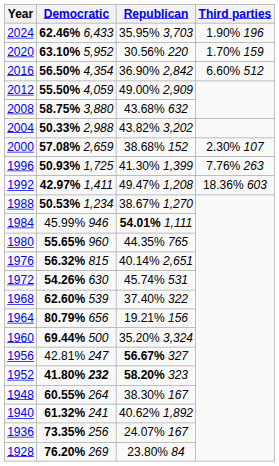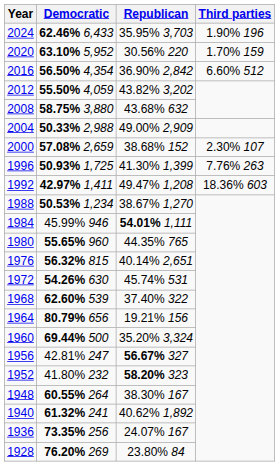(156, 90) 49.00% 2,909 -> (156, 90) 43.82% 3,202
(156, 128) 43.82% 3,202 -> (156, 128) 49.00% 2,909
(76, 375) bold -> (76, 375) normal
